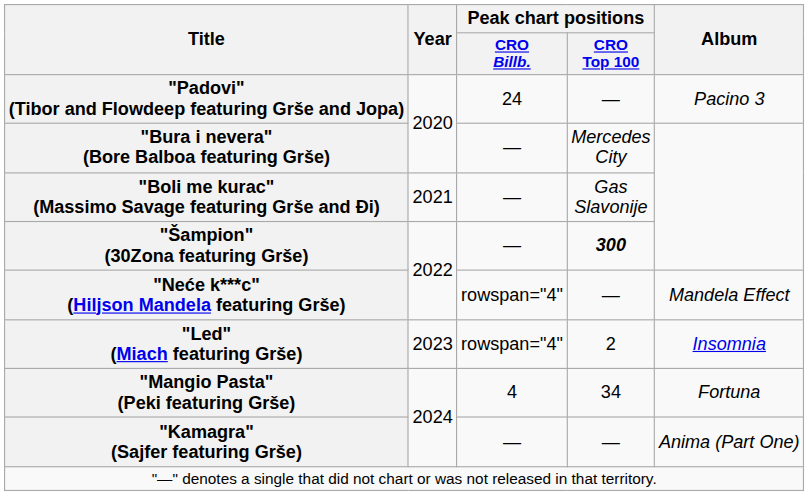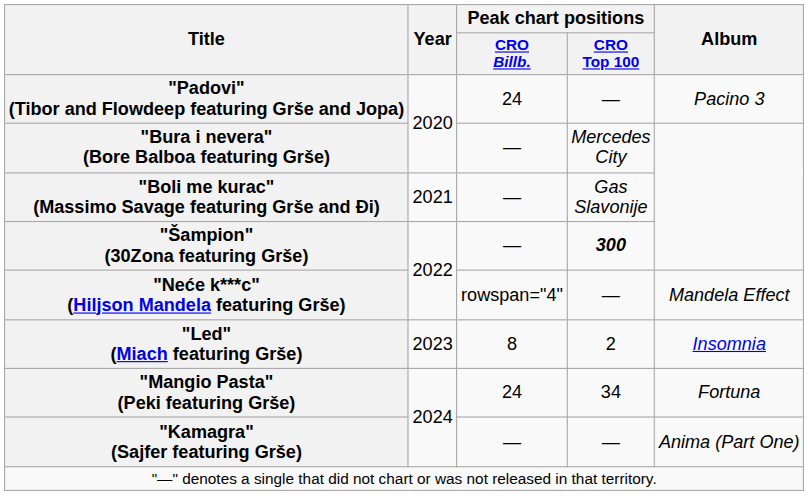(512, 343) rowspan="4" -> (512, 343) 8
(512, 392) 4 -> (512, 392) 24
